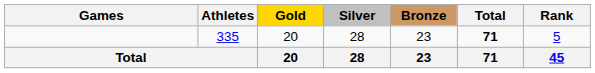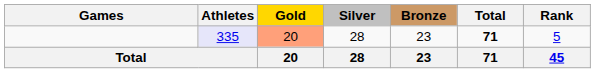(228, 37) no background -> (228, 37) lavender background
(291, 37) no background -> (291, 37) lightsalmon background
